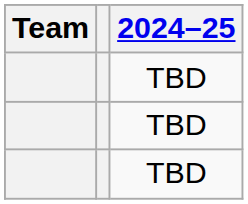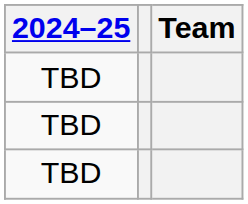columns swapped: (51, 28) <-> (176, 28)
